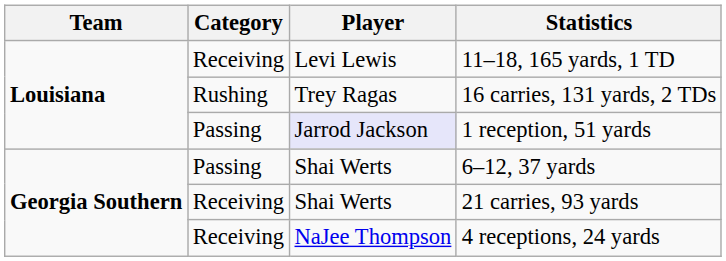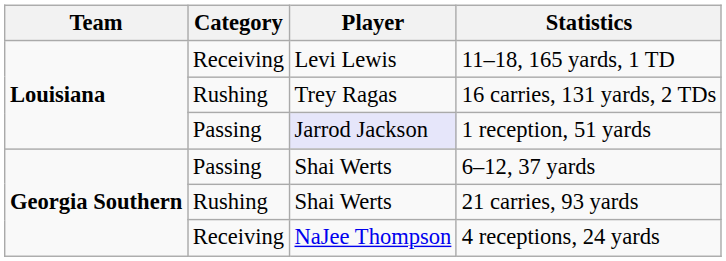(238, 201) Receiving -> (230, 201) Rushing
